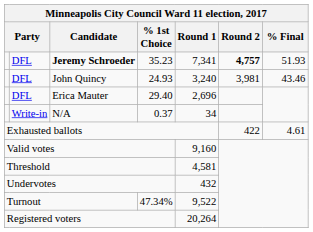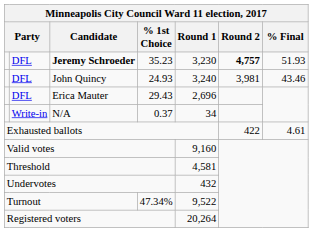(204, 61) 7,341 -> (204, 61) 3,230
(161, 96) 29.40 -> (161, 96) 29.43
